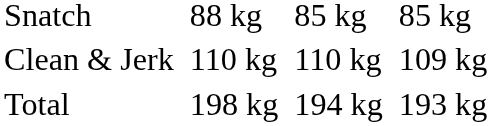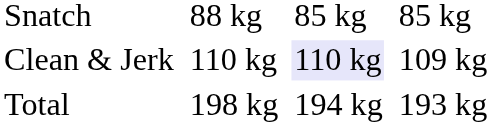(338, 59) no background -> (338, 59) lavender background
